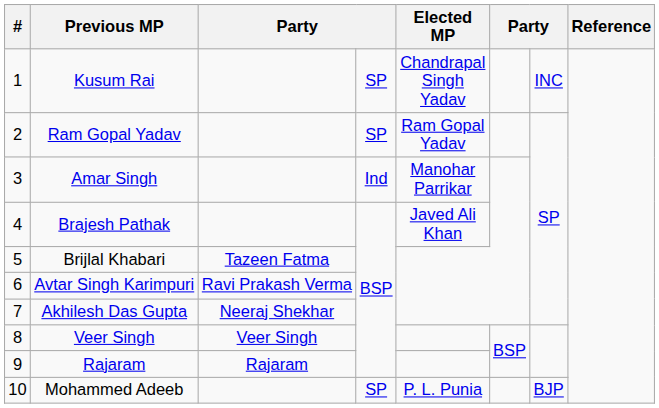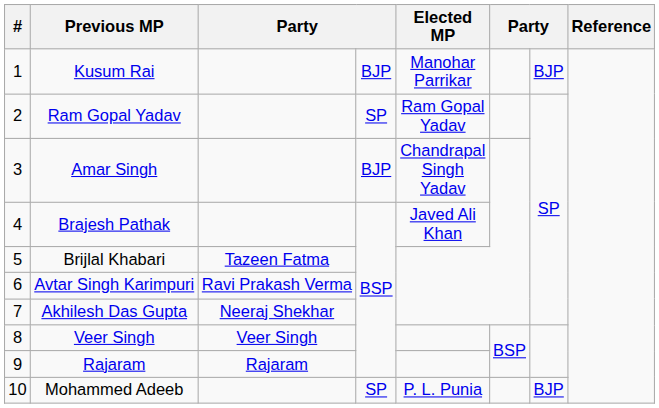(376, 80) SP -> (376, 71) BJP
(443, 80) Chandrapal Singh Yadav -> (443, 71) Manohar Parrikar
(549, 80) INC -> (549, 71) BJP
(376, 179) Ind -> (376, 170) BJP
(443, 179) Manohar Parrikar -> (443, 170) Chandrapal Singh Yadav
